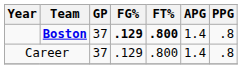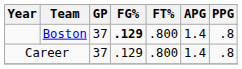(65, 34) bold -> (65, 34) normal
(163, 34) bold -> (163, 34) normal
